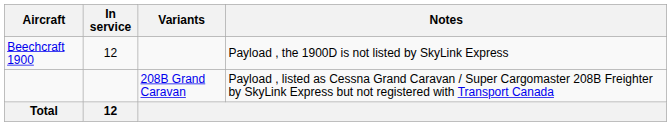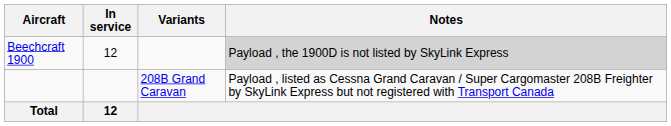(369, 53) no background -> (369, 53) lightgrey background
